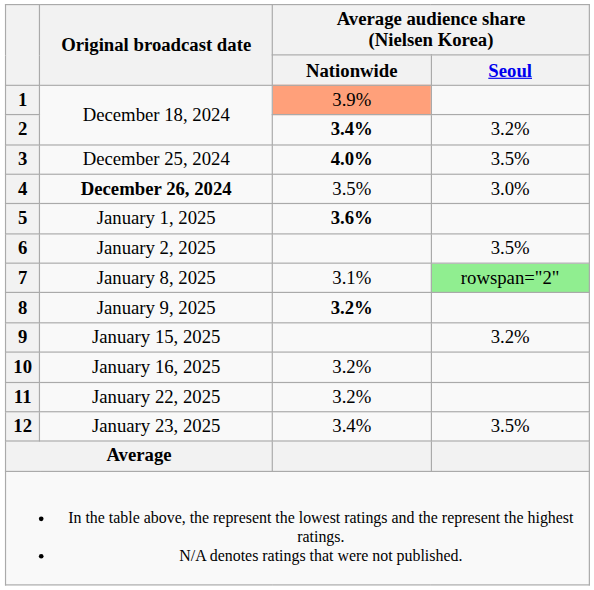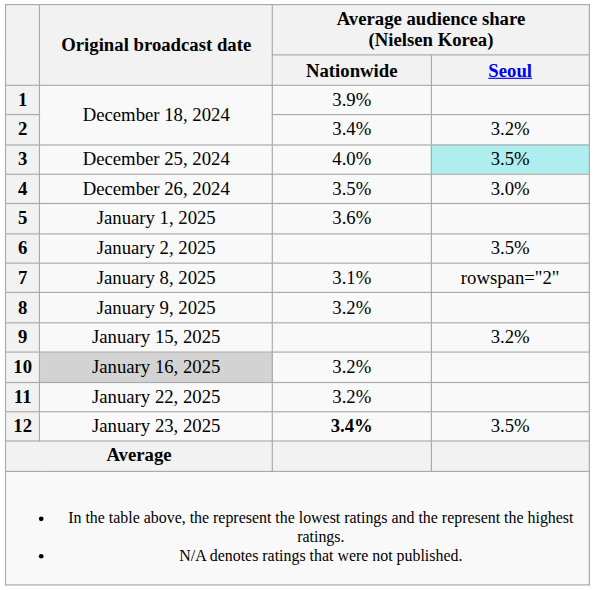(352, 99) lightsalmon background -> (352, 99) no background
(352, 129) bold -> (352, 129) normal
(352, 159) bold -> (352, 159) normal
(510, 159) no background -> (510, 159) paleturquoise background
(156, 188) bold -> (156, 188) normal
(352, 218) bold -> (352, 218) normal
(510, 277) lightgreen background -> (510, 277) no background
(352, 307) bold -> (352, 307) normal
(156, 366) no background -> (156, 366) lightgrey background
(352, 426) normal -> (352, 426) bold
